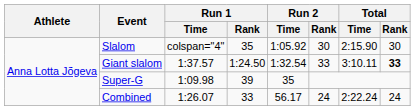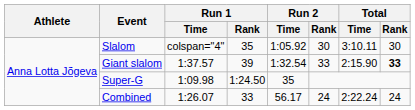(359, 46) 2:15.90 -> (359, 46) 3:10.11
(247, 64) 1:24.50 -> (247, 64) 39
(359, 64) 3:10.11 -> (359, 64) 2:15.90
(247, 81) 39 -> (247, 81) 1:24.50
